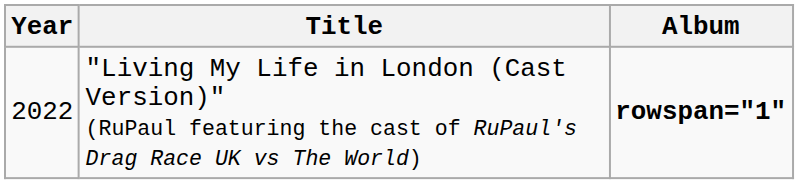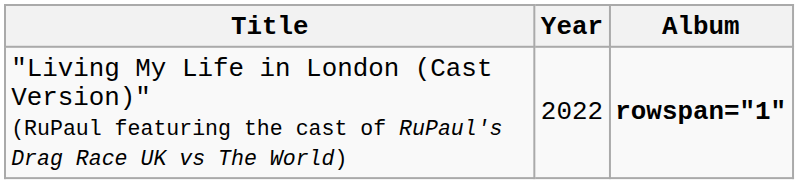columns swapped: (344, 26) <-> (42, 26)
